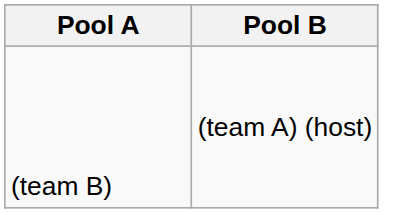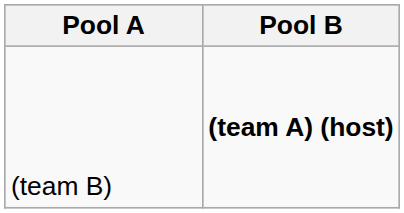(285, 126) normal -> (301, 126) bold
